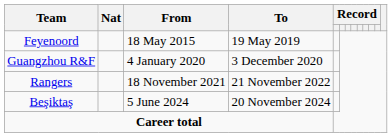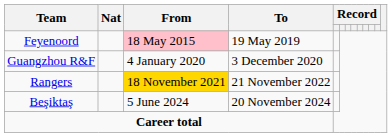(161, 40) no background -> (161, 40) pink background
(176, 81) no background -> (176, 81) gold background
